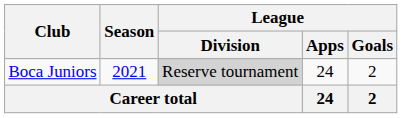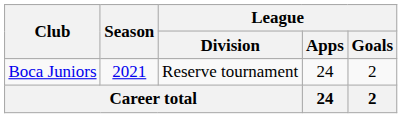(230, 71) lightgrey background -> (230, 71) no background
